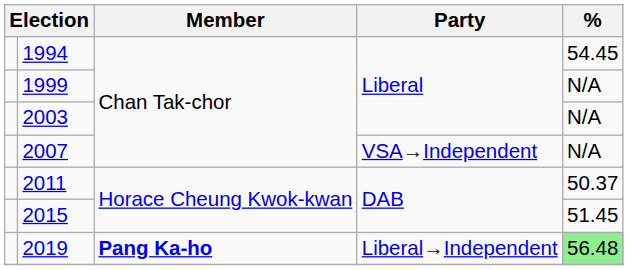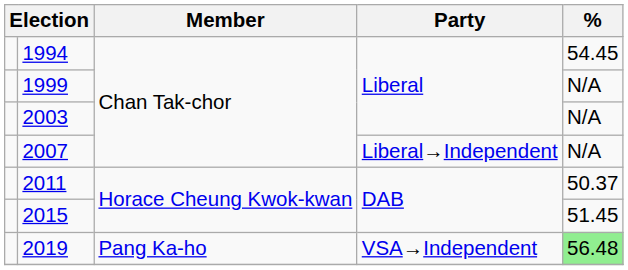(449, 150) VSA→Independent -> (460, 150) Liberal→Independent
(155, 248) bold -> (153, 248) normal
(460, 248) Liberal→Independent -> (449, 248) VSA→Independent
